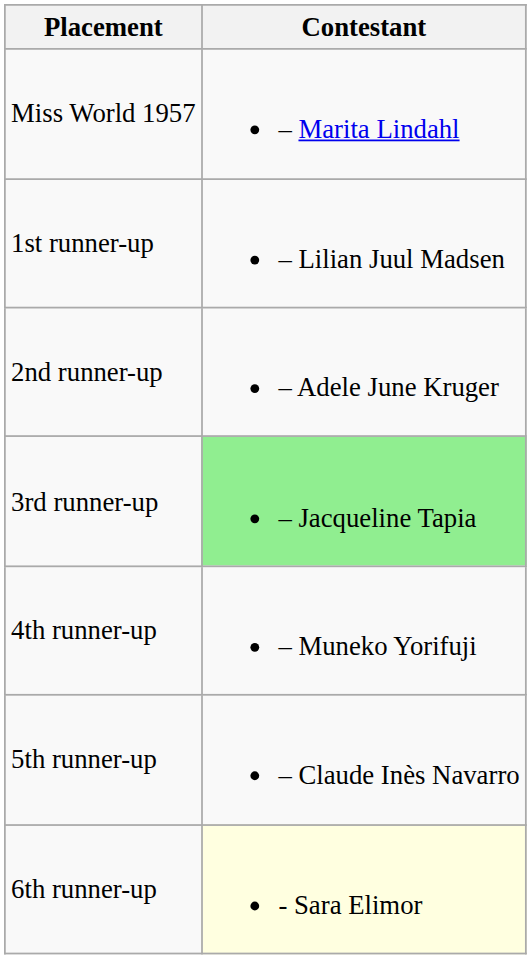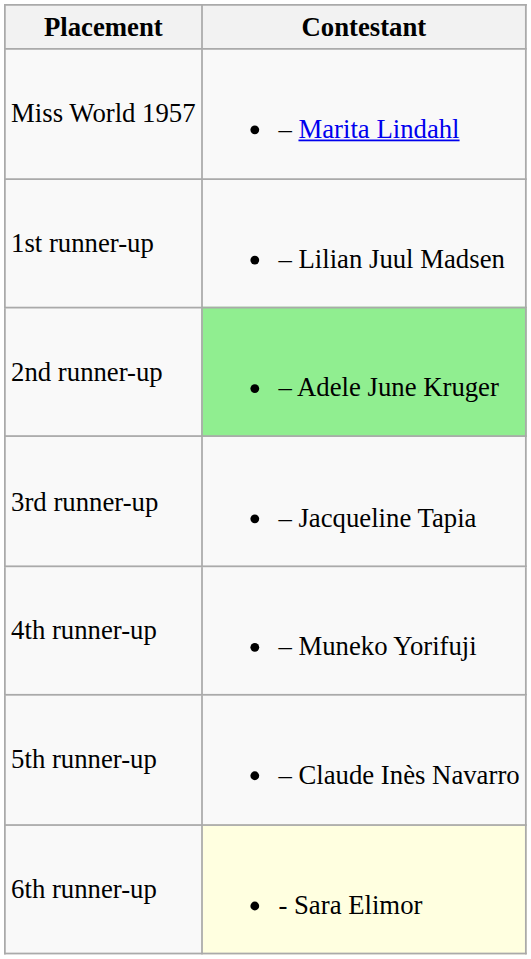(364, 388) no background -> (364, 388) lightgreen background
(364, 517) lightgreen background -> (364, 517) no background
